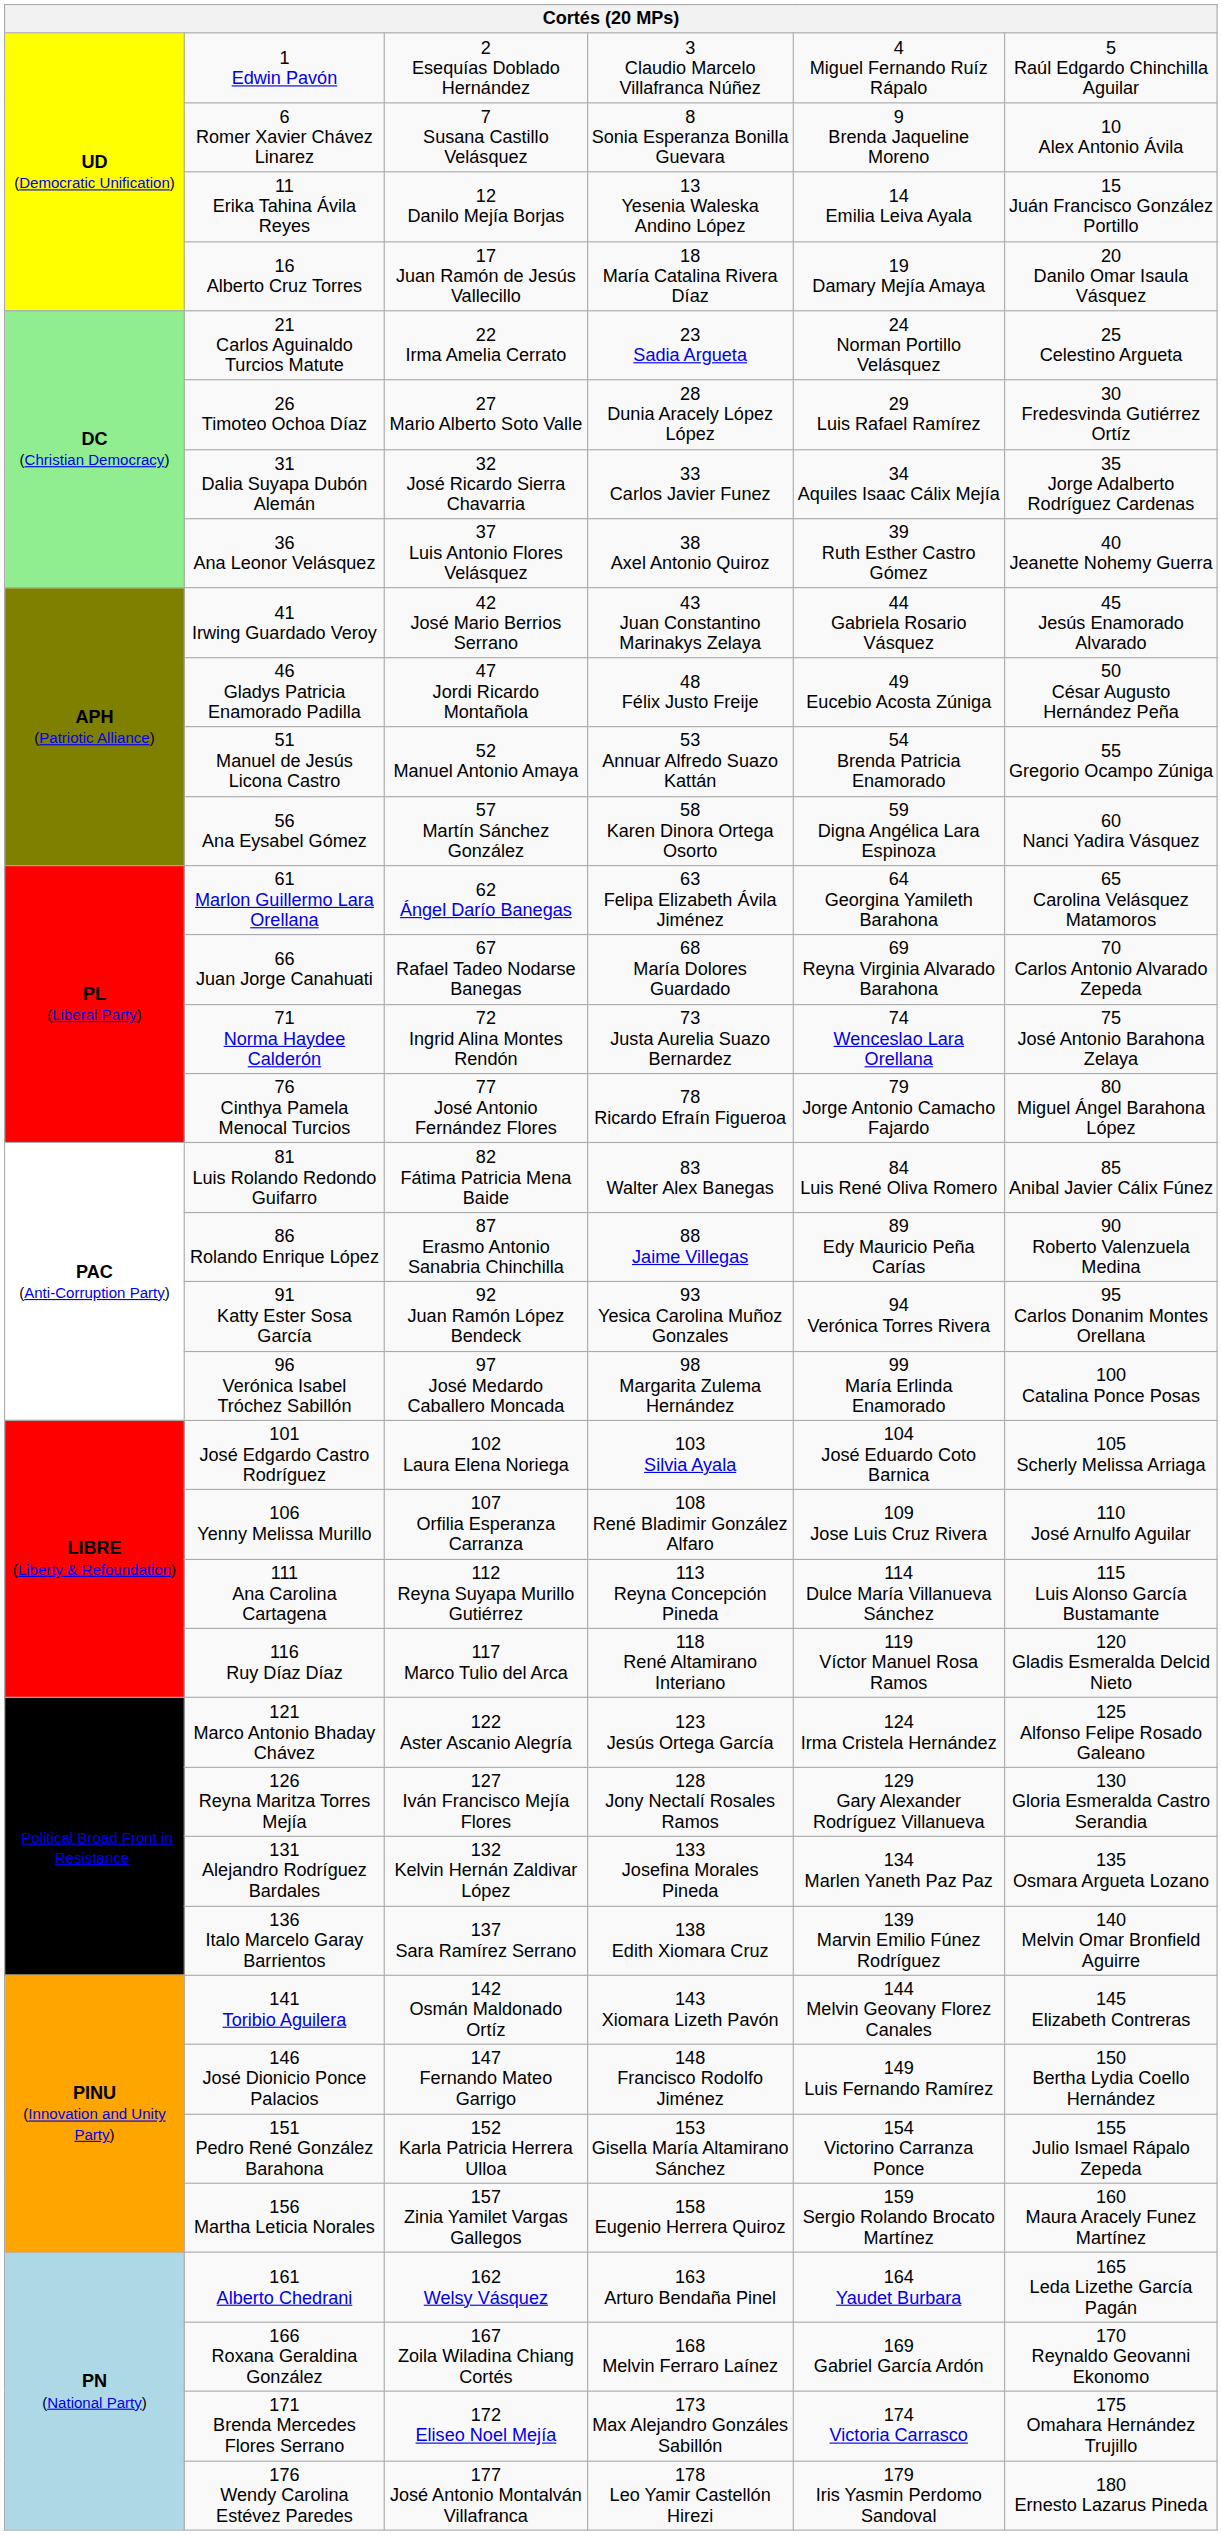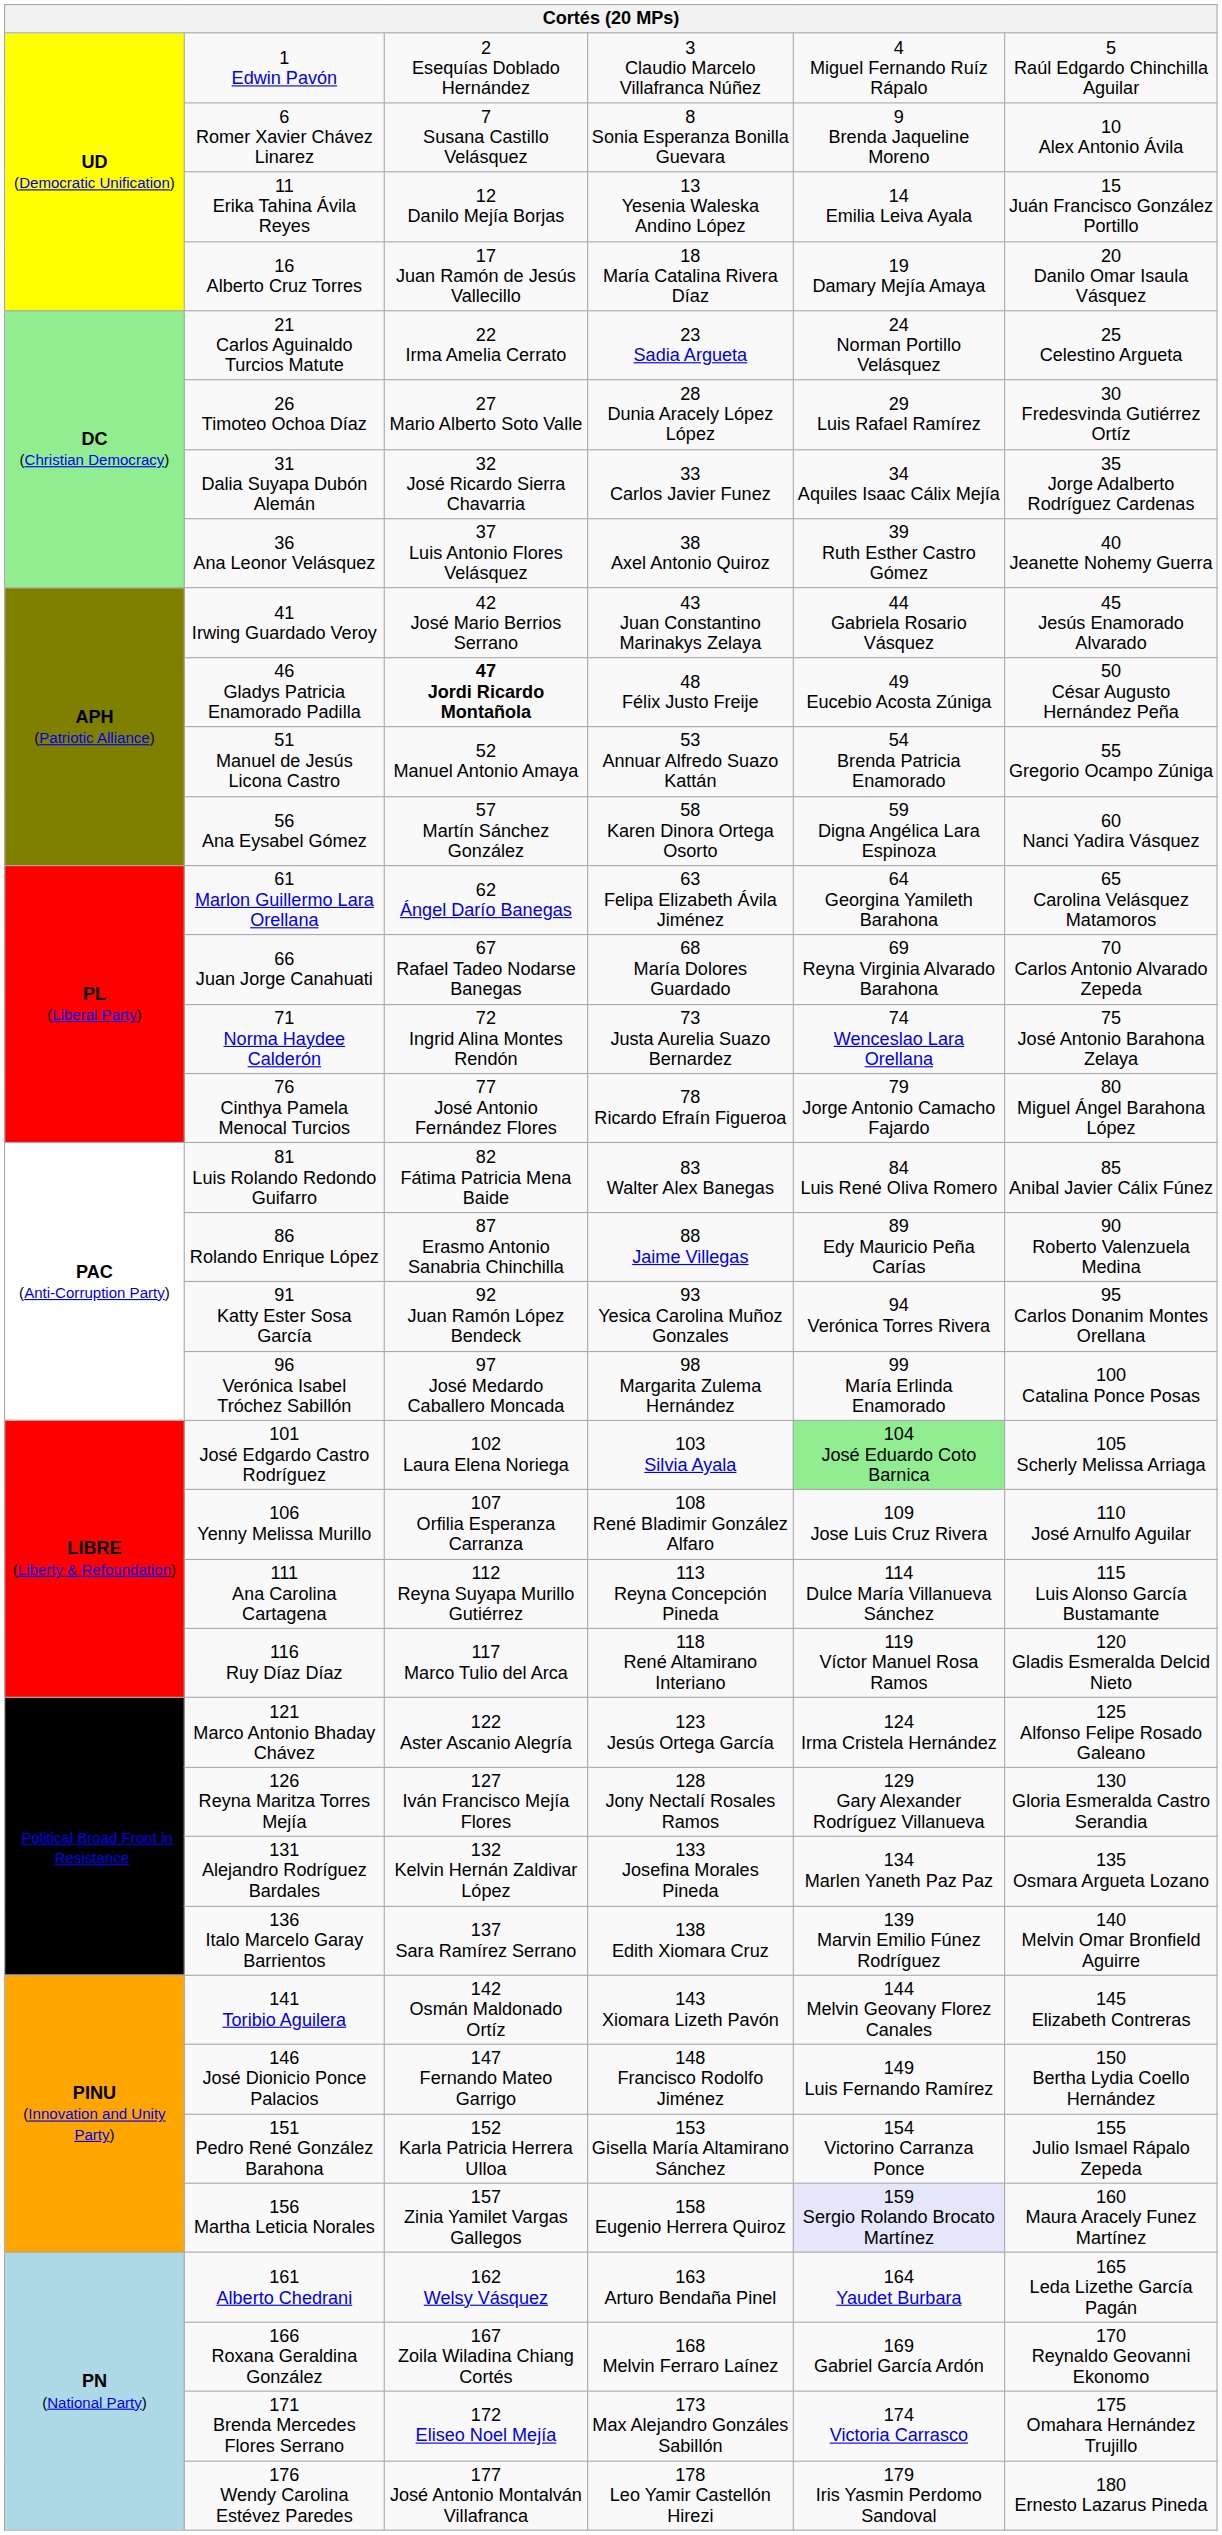(486, 692) normal -> (486, 692) bold
(899, 1454) no background -> (899, 1454) lightgreen background
(899, 2217) no background -> (899, 2217) lavender background
